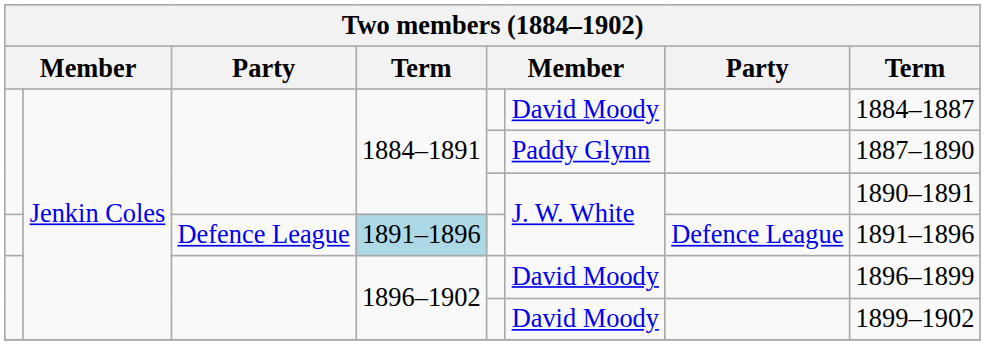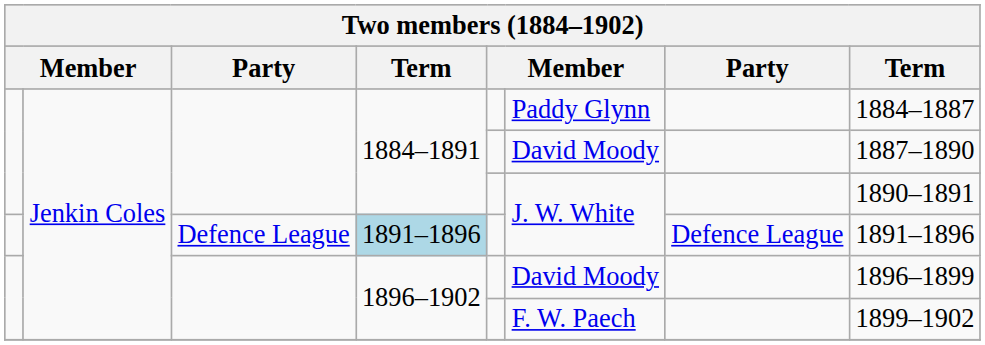(585, 109) David Moody -> (581, 109) Paddy Glynn
(581, 151) Paddy Glynn -> (585, 151) David Moody
(585, 318) David Moody -> (574, 318) F. W. Paech
